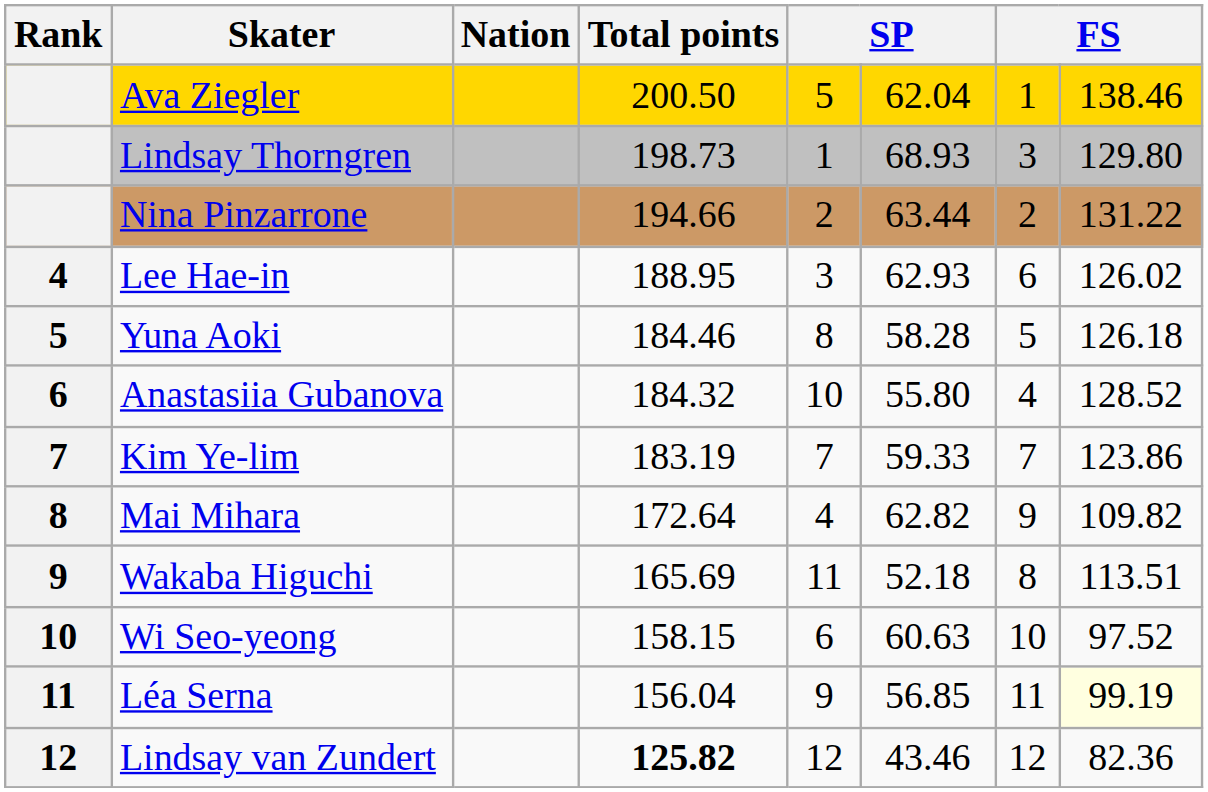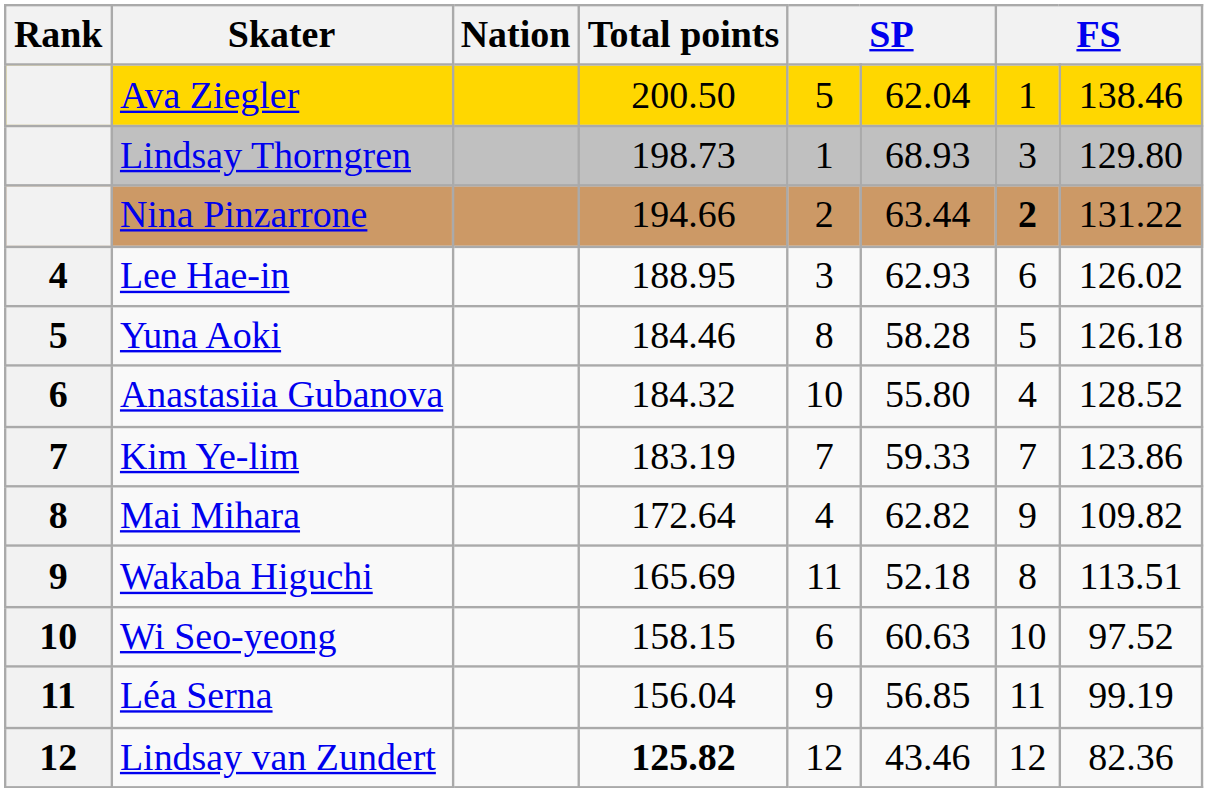(1027, 214) normal -> (1027, 214) bold
(1131, 696) lightyellow background -> (1131, 696) no background
